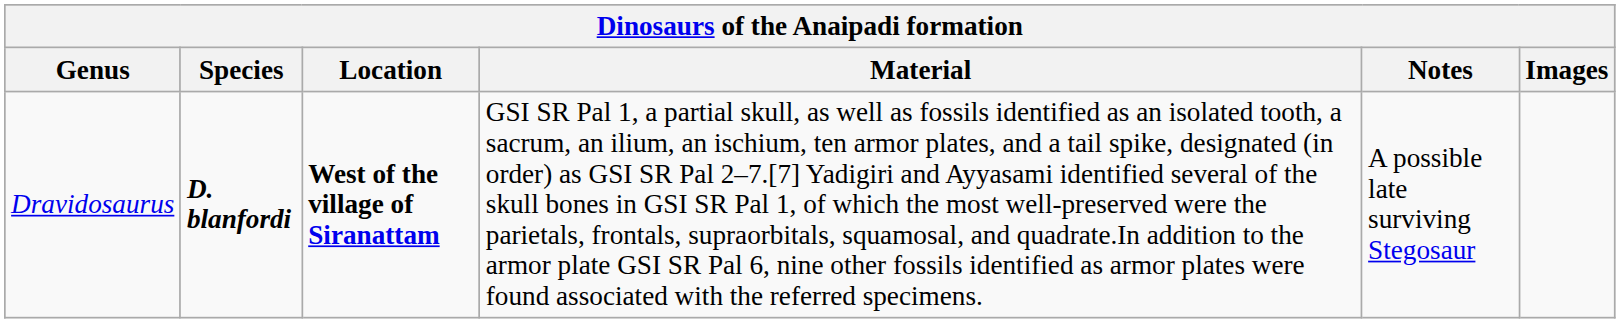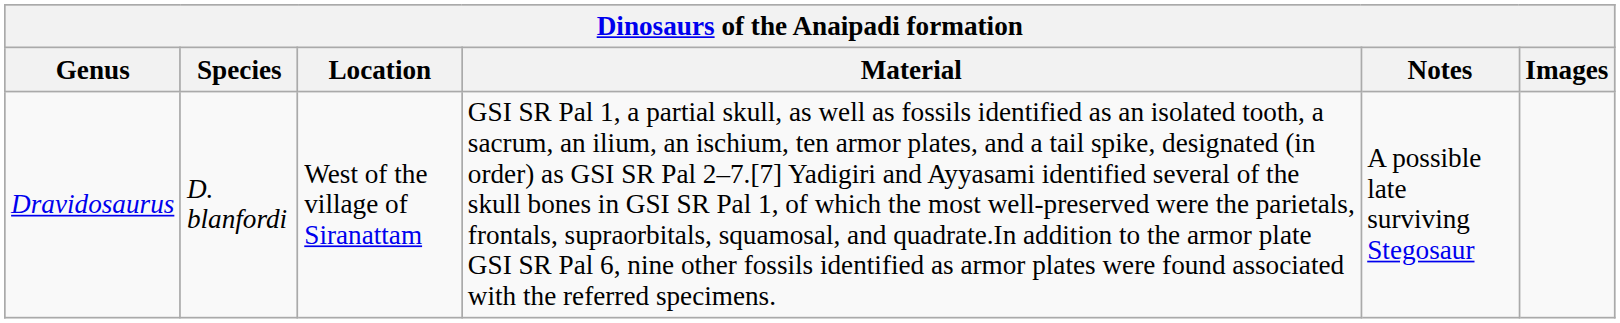(239, 204) bold -> (237, 204) normal
(374, 204) bold -> (366, 204) normal
